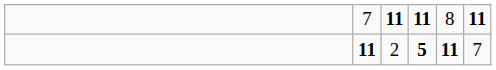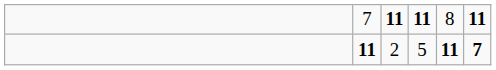(422, 49) bold -> (422, 49) normal
(477, 49) normal -> (477, 49) bold
